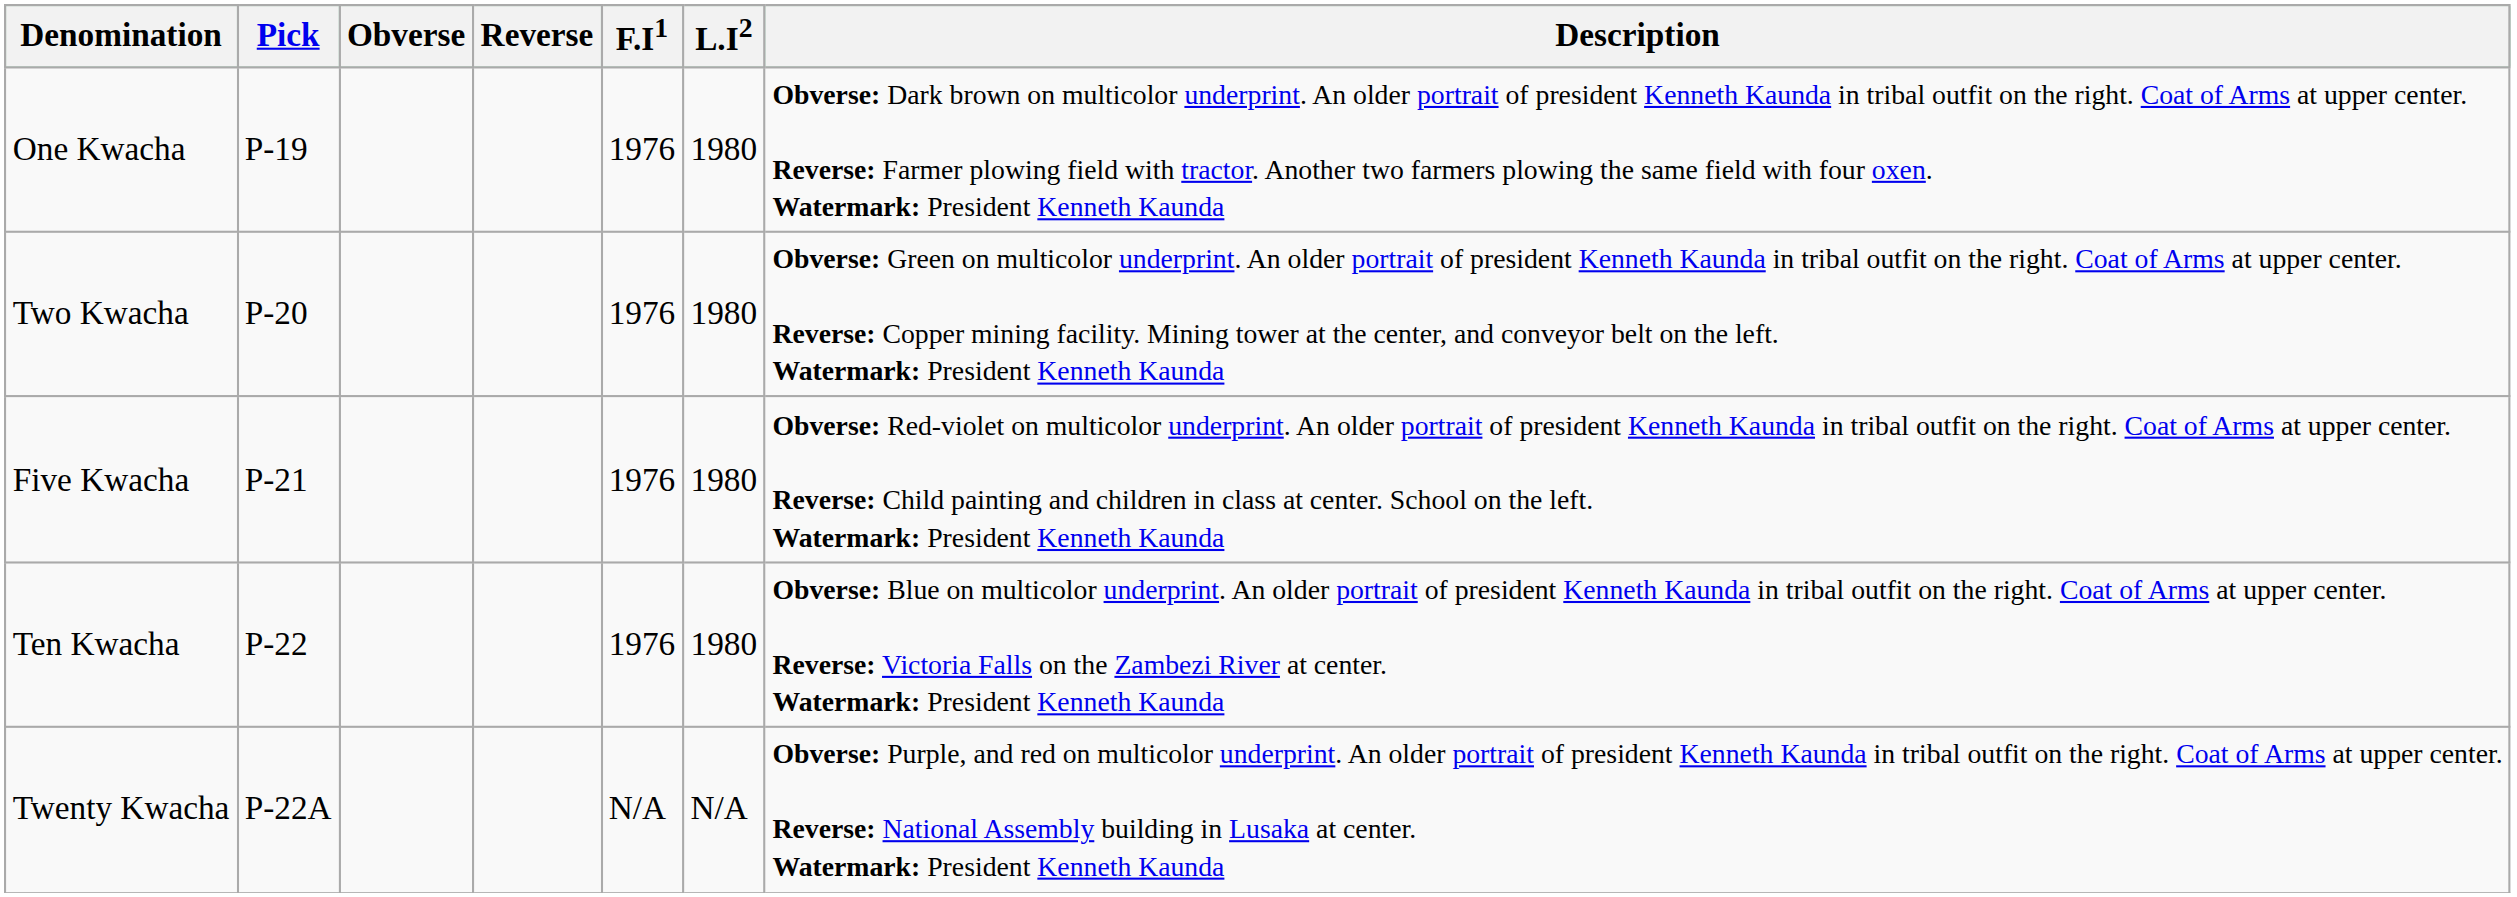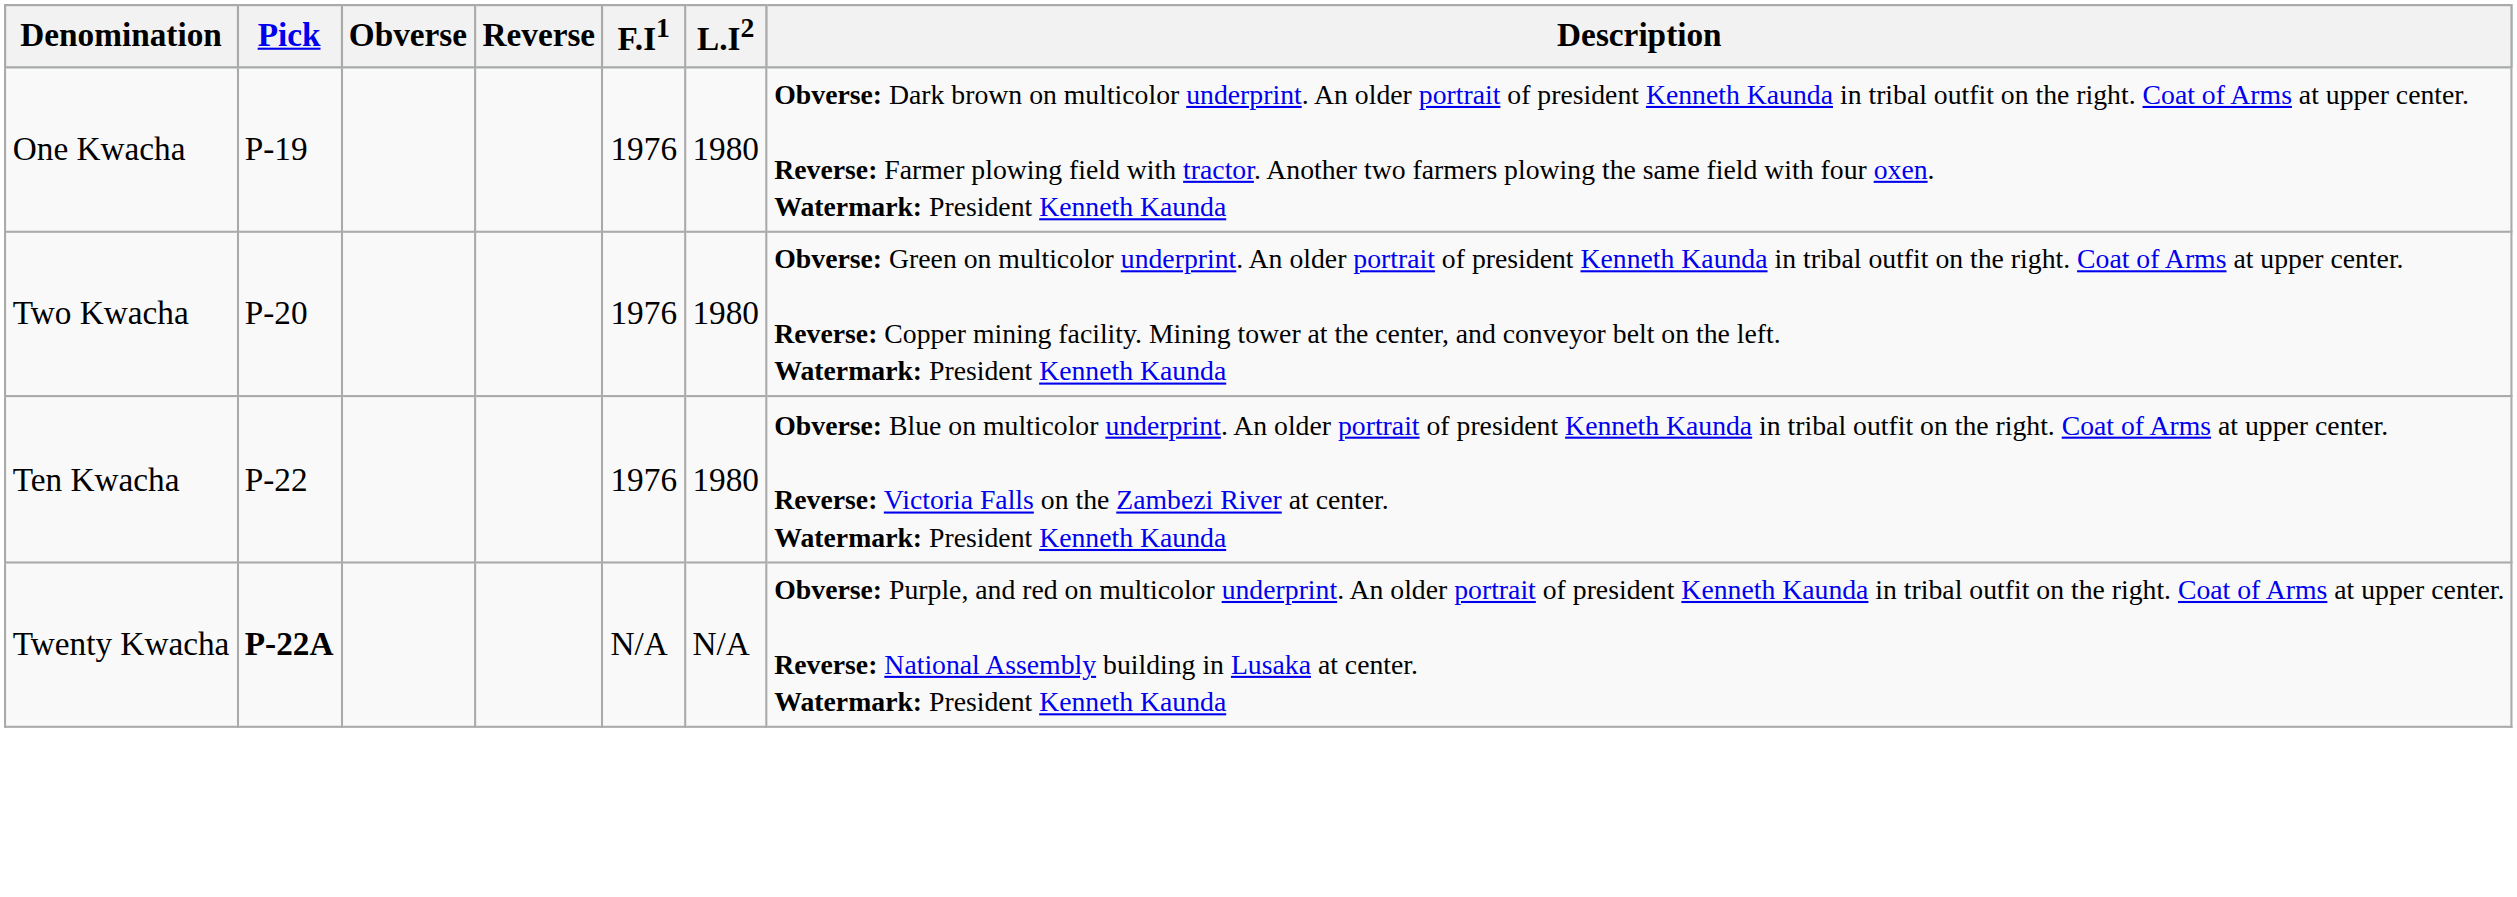- row: (101, 479)
(288, 809) normal -> (289, 644) bold
